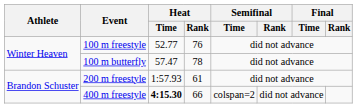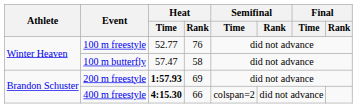(198, 62) 78 -> (198, 62) 58
(166, 78) normal -> (166, 78) bold
(198, 78) 61 -> (198, 78) 69
